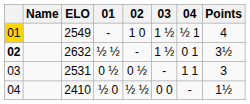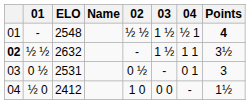columns swapped: (42, 14) <-> (108, 14)
(14, 33) gold background -> (14, 33) no background
(78, 33) 2549 -> (68, 33) 2548
(137, 33) 1 0 -> (137, 33) ½ ½
(224, 33) normal -> (224, 33) bold
(190, 52) 0 1 -> (190, 52) 1 1
(190, 71) 1 1 -> (190, 71) 0 1
(78, 90) 2410 -> (68, 90) 2412
(137, 90) ½ ½ -> (137, 90) 1 0
